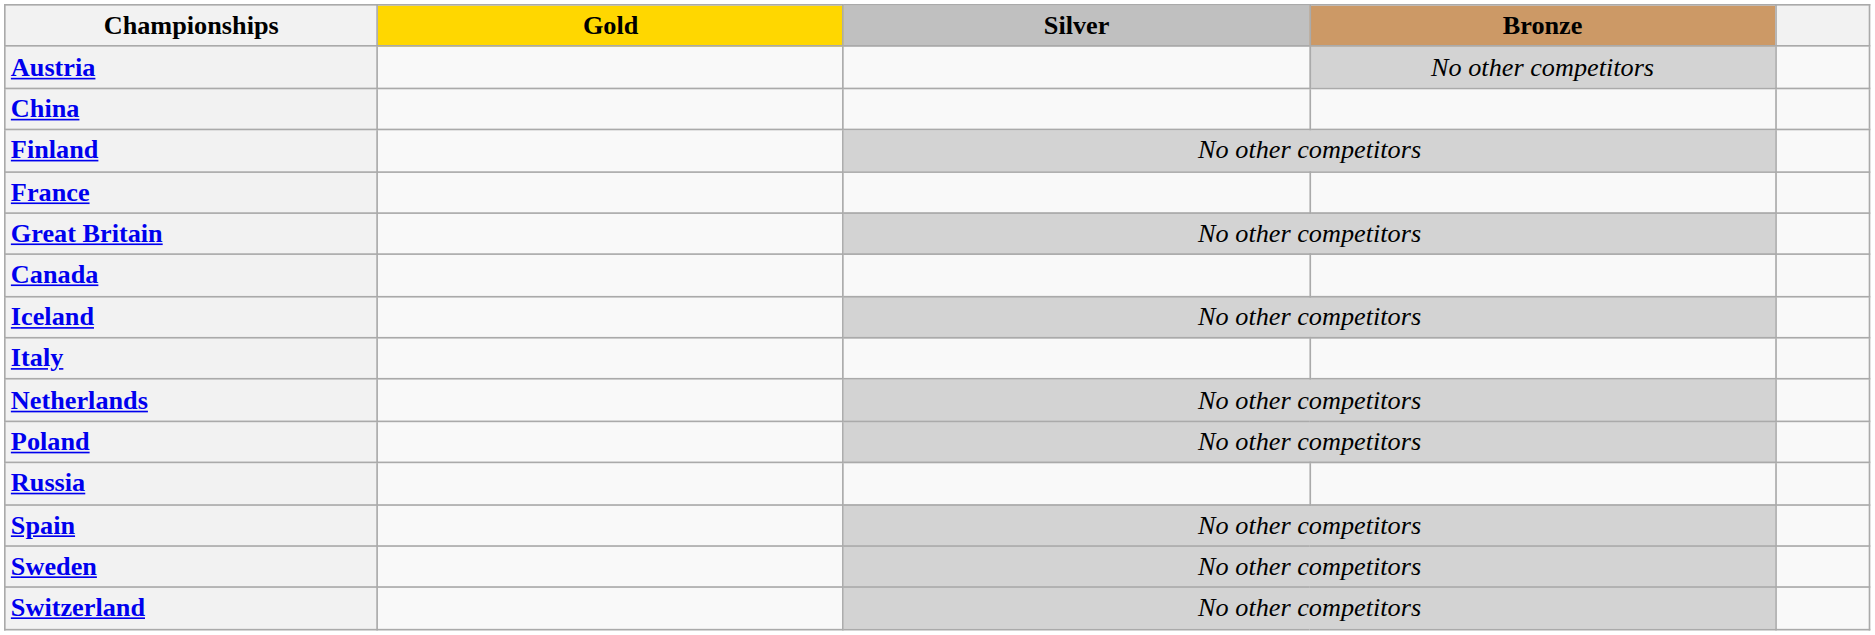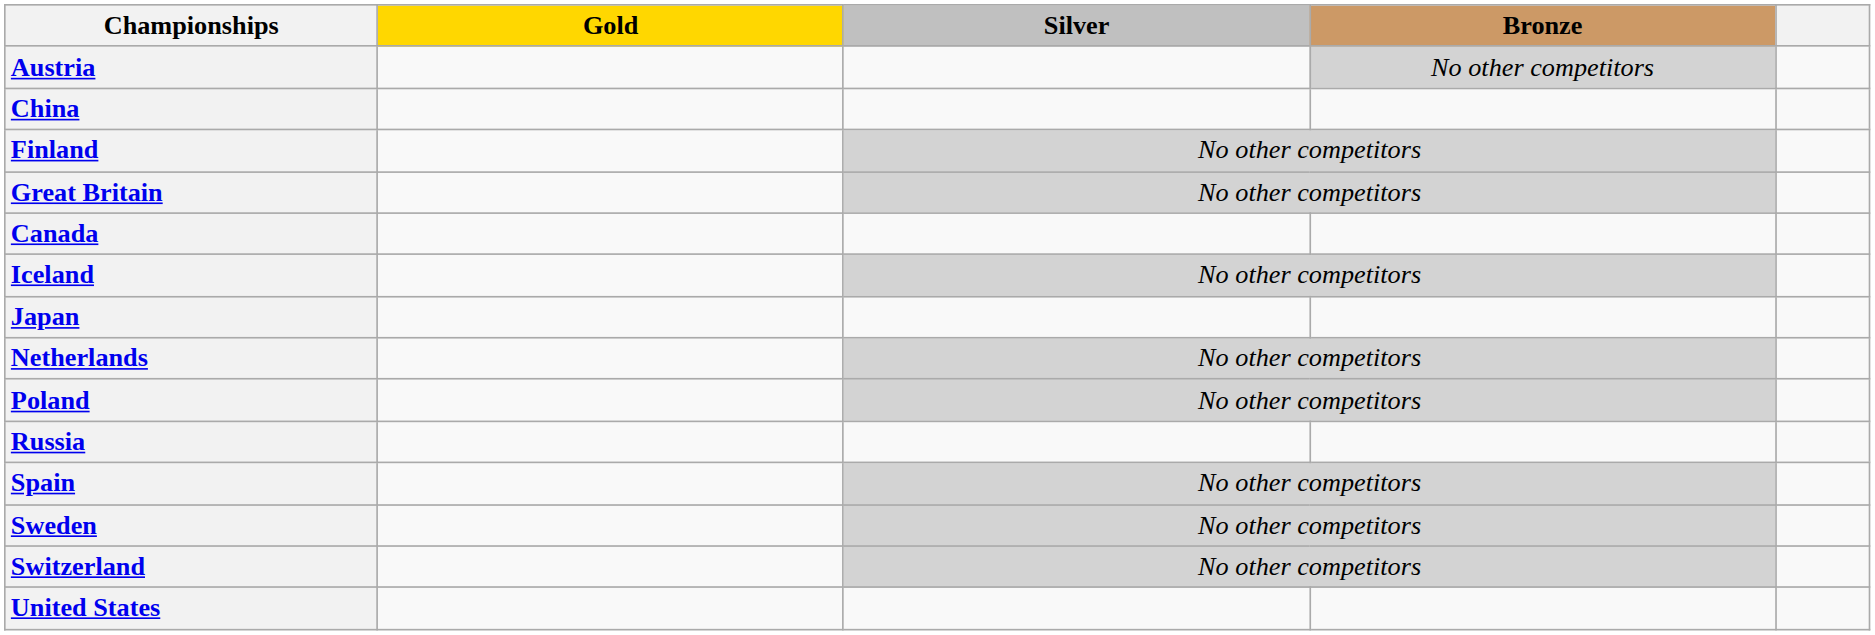- row: (50, 191)
- row: (37, 358)
+ row: (45, 316)
+ row: (86, 607)
